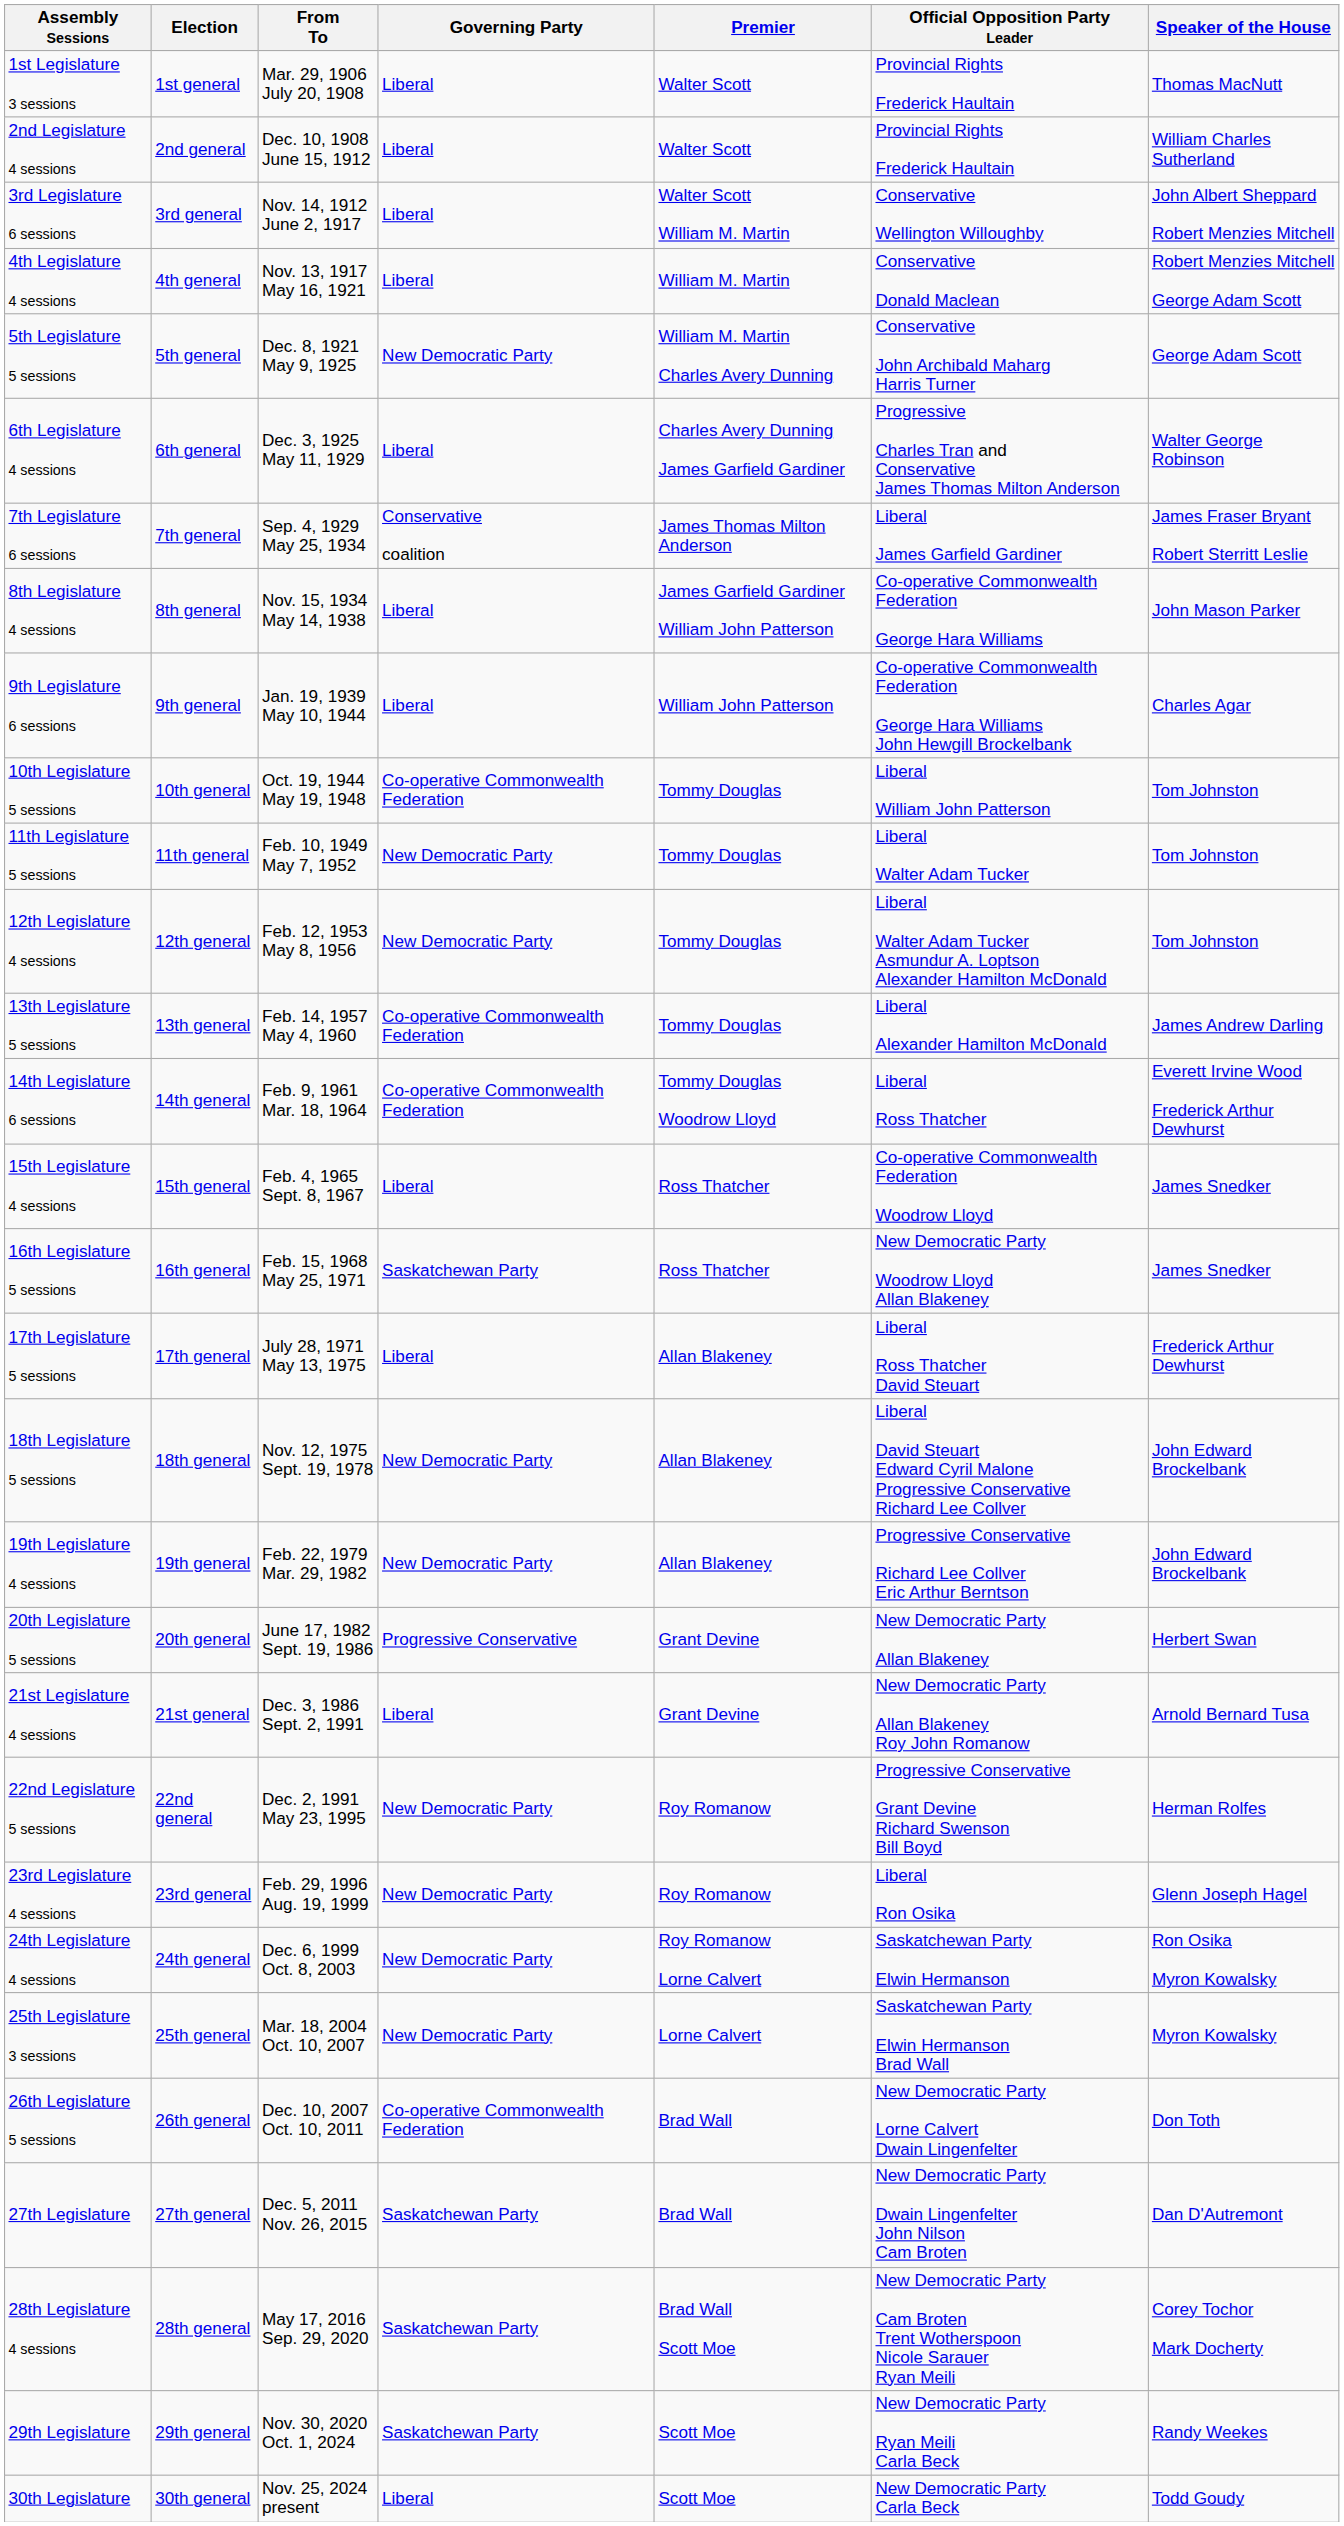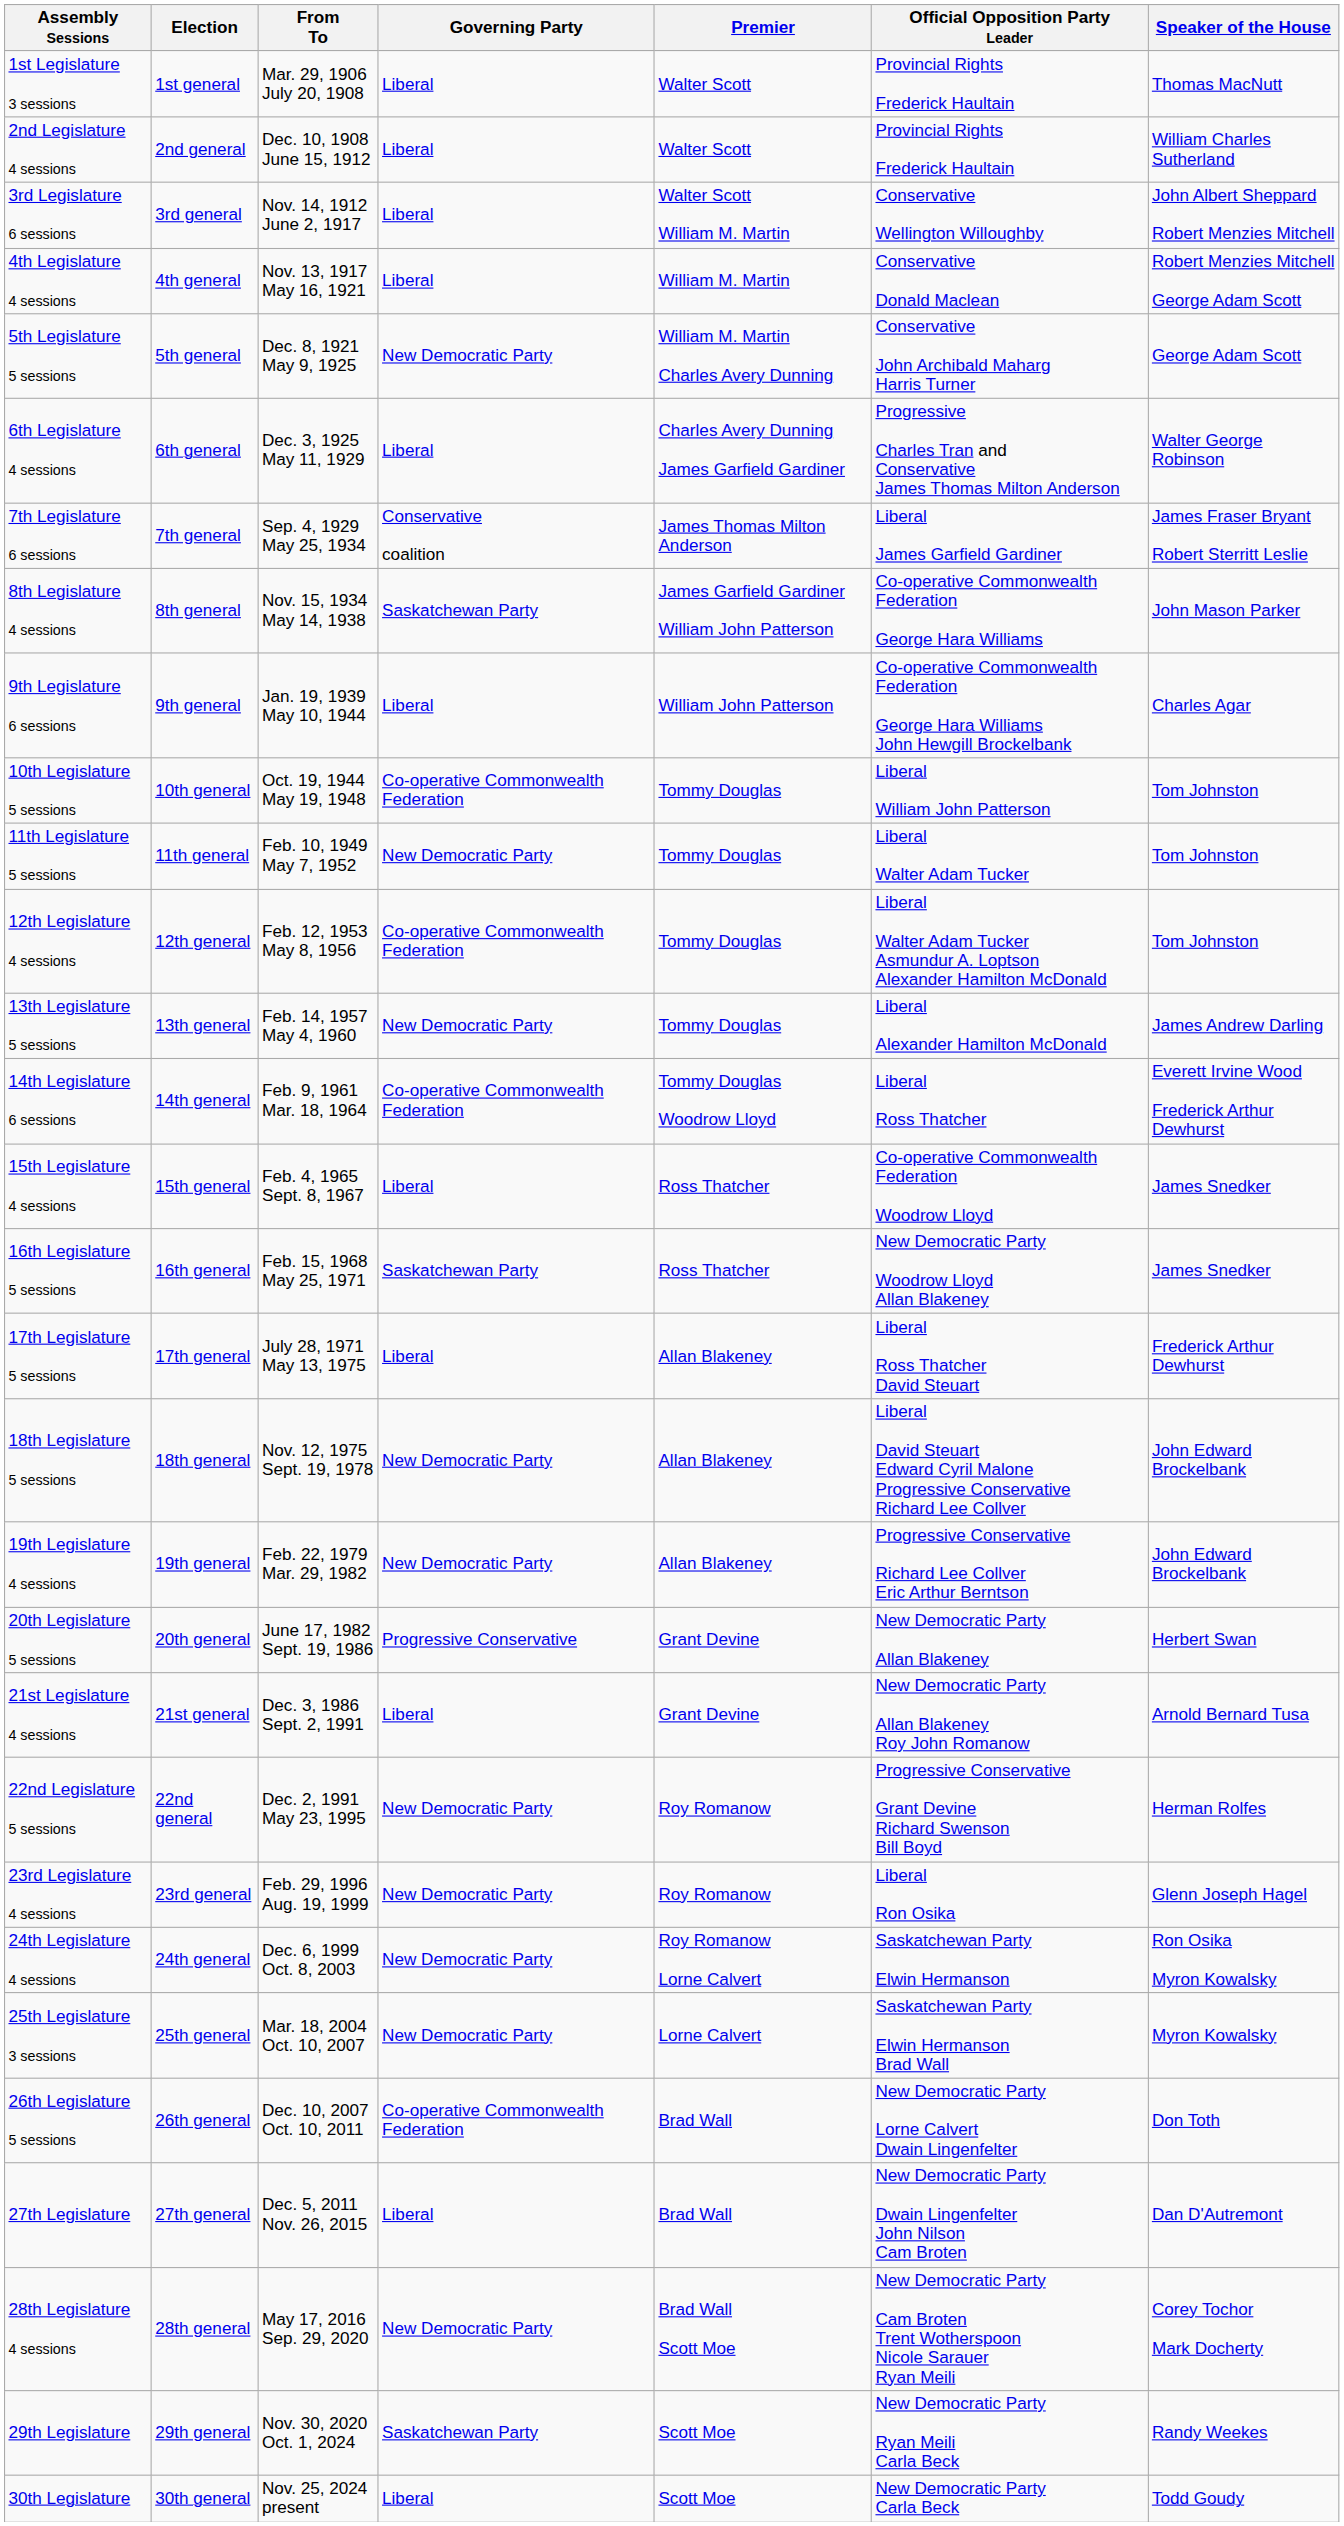(408, 610) Liberal -> (460, 610) Saskatchewan Party
(467, 940) New Democratic Party -> (493, 940) Co-operative Commonwealth Federation
(493, 1025) Co-operative Commonwealth Federation -> (467, 1025) New Democratic Party
(460, 2214) Saskatchewan Party -> (408, 2214) Liberal
(460, 2328) Saskatchewan Party -> (467, 2328) New Democratic Party
